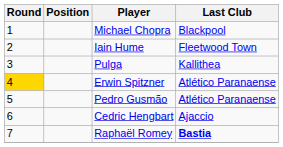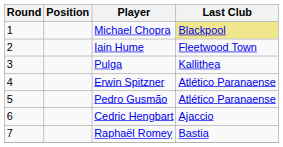(202, 30) no background -> (202, 30) khaki background
(10, 82) gold background -> (10, 82) no background
(195, 133) bold -> (194, 133) normal
